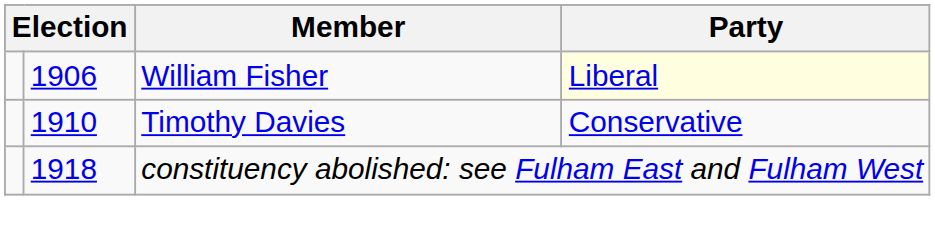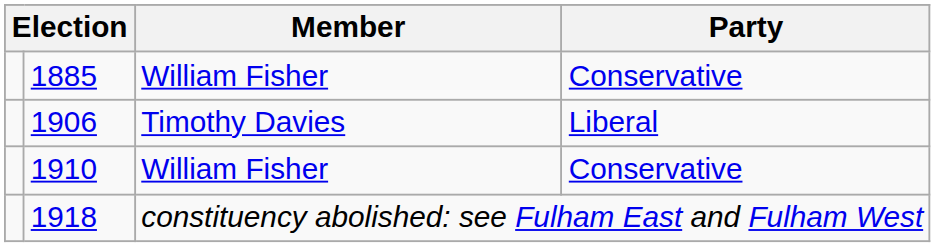+ row: (64, 75)
(235, 75) William Fisher -> (243, 122) Timothy Davies
(613, 75) lightyellow background -> (613, 122) no background
(243, 122) Timothy Davies -> (235, 169) William Fisher
